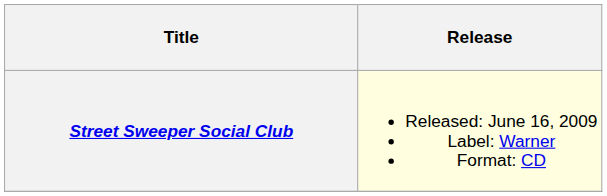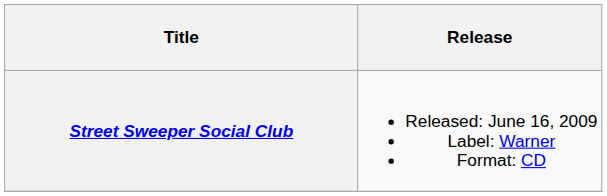(480, 141) lightyellow background -> (480, 141) no background
